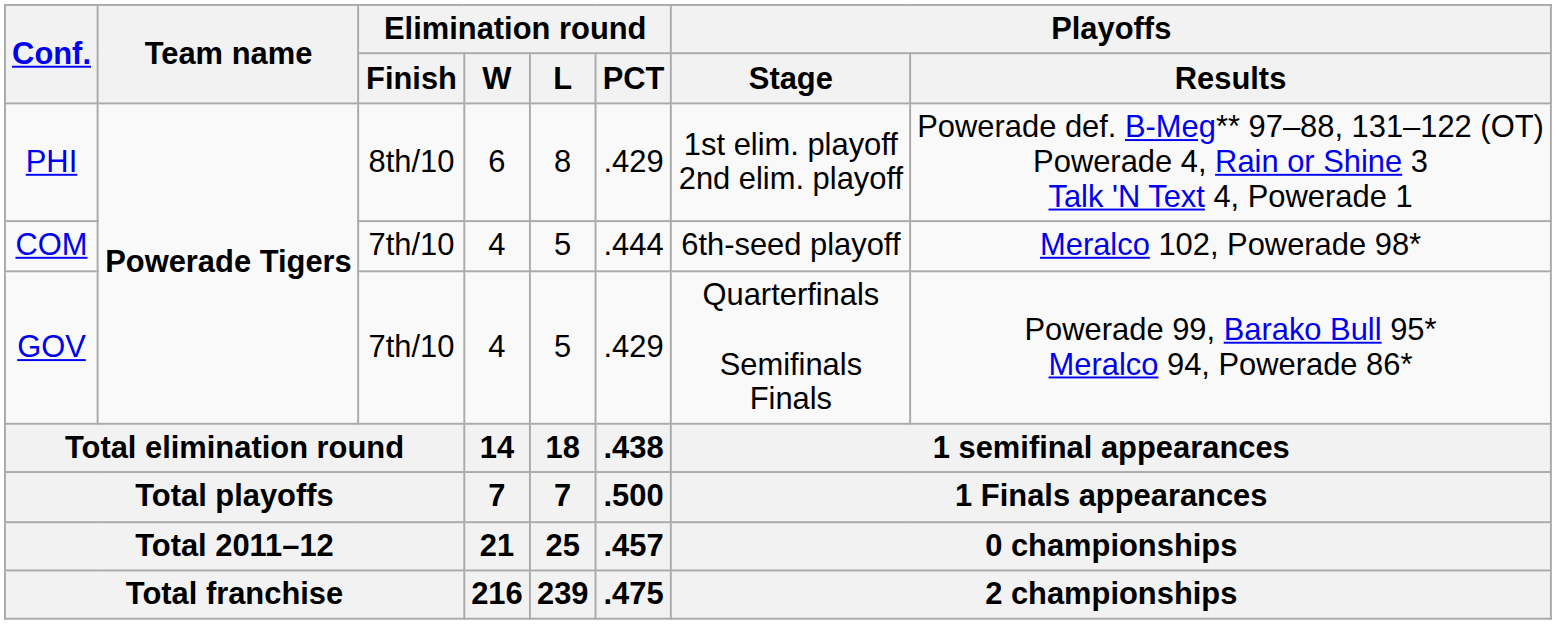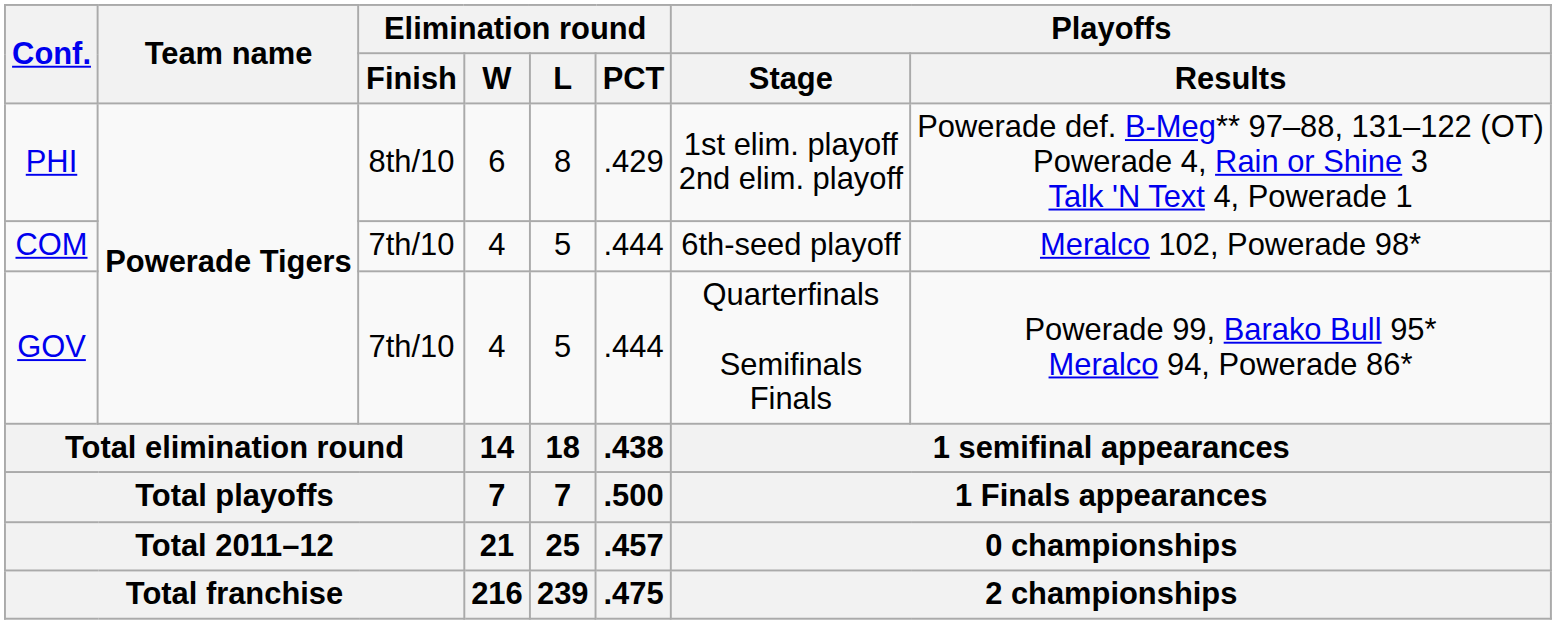(634, 346) .429 -> (634, 346) .444
